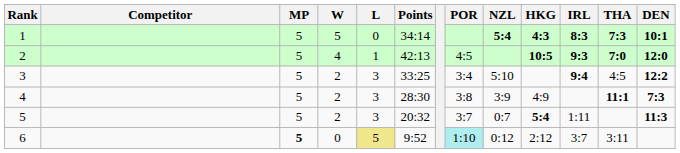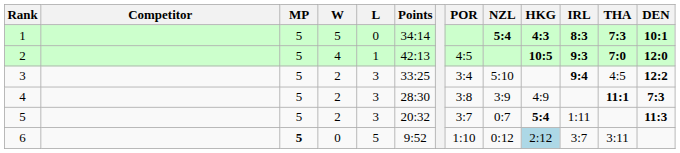(376, 138) khaki background -> (376, 138) no background
(464, 138) paleturquoise background -> (464, 138) no background
(541, 138) no background -> (541, 138) lightblue background
